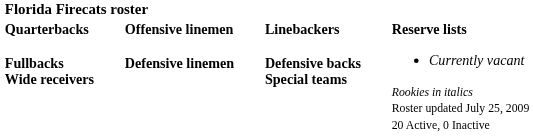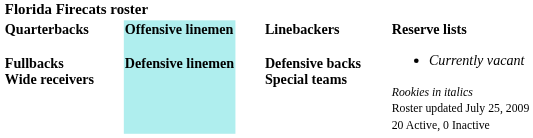(179, 46) no background -> (179, 46) paleturquoise background
